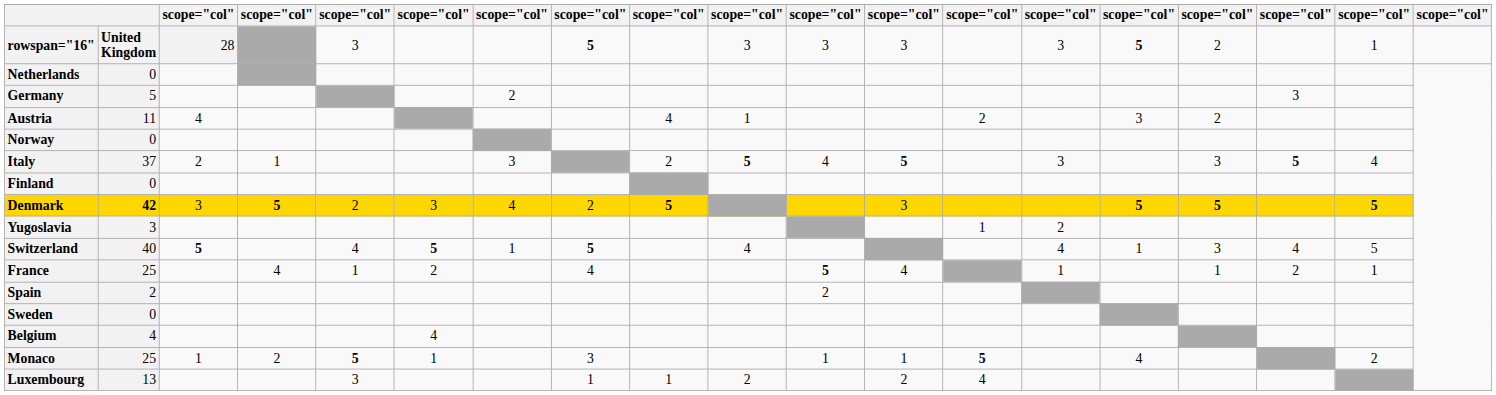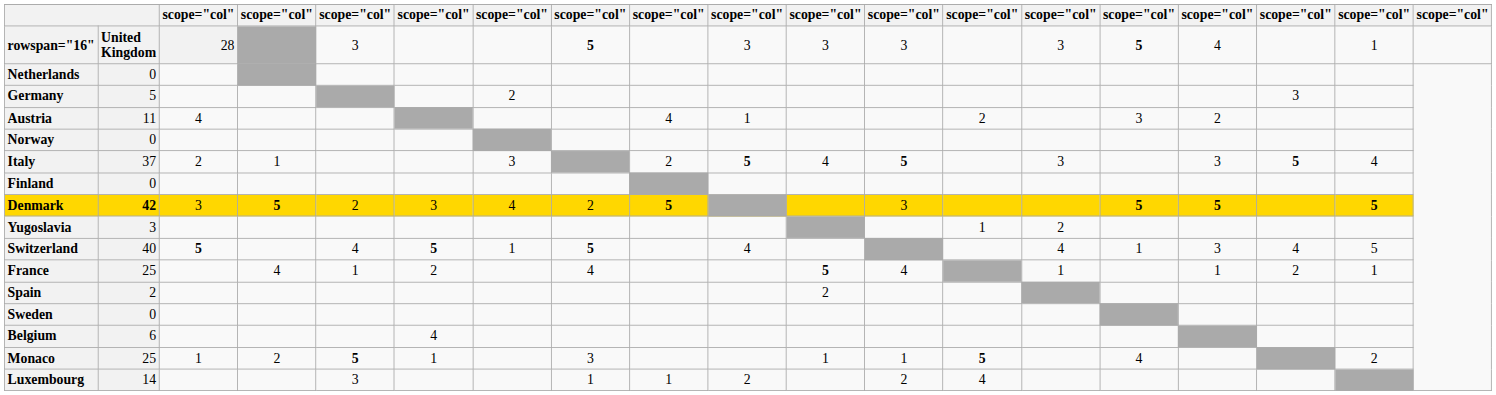(1217, 44) 2 -> (1217, 44) 4
(153, 336) 4 -> (153, 336) 6
(149, 380) 13 -> (149, 380) 14
